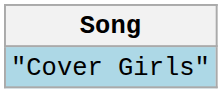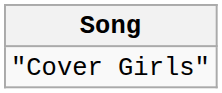(110, 67) lightblue background -> (110, 67) no background
